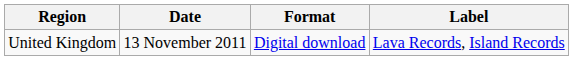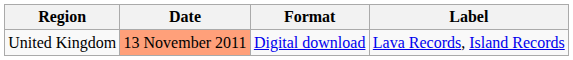(185, 42) no background -> (185, 42) lightsalmon background
